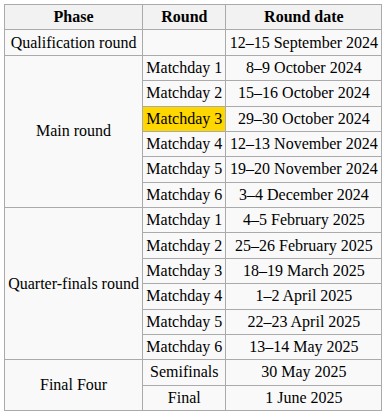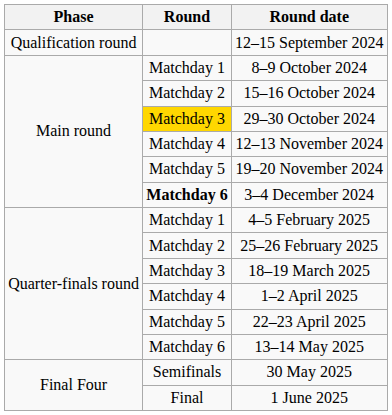(184, 194) normal -> (187, 194) bold
